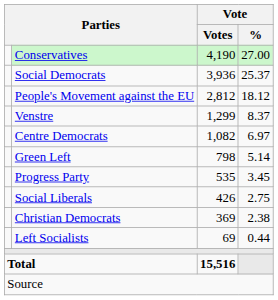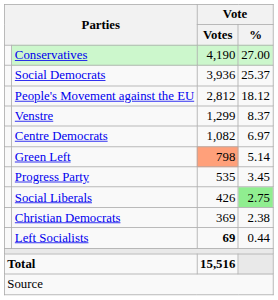(226, 156) no background -> (226, 156) lightsalmon background
(259, 197) no background -> (259, 197) lightgreen background
(229, 237) normal -> (229, 237) bold
